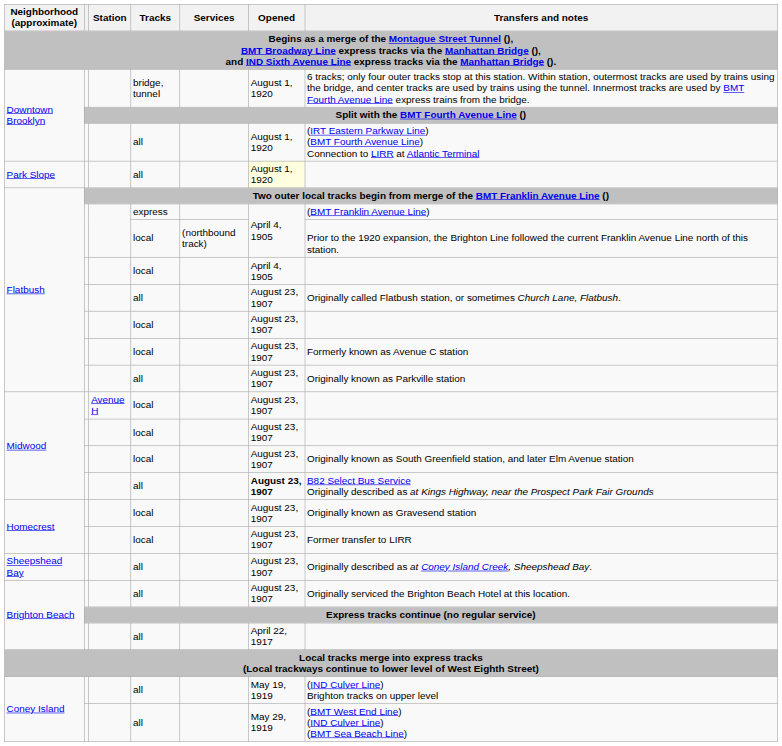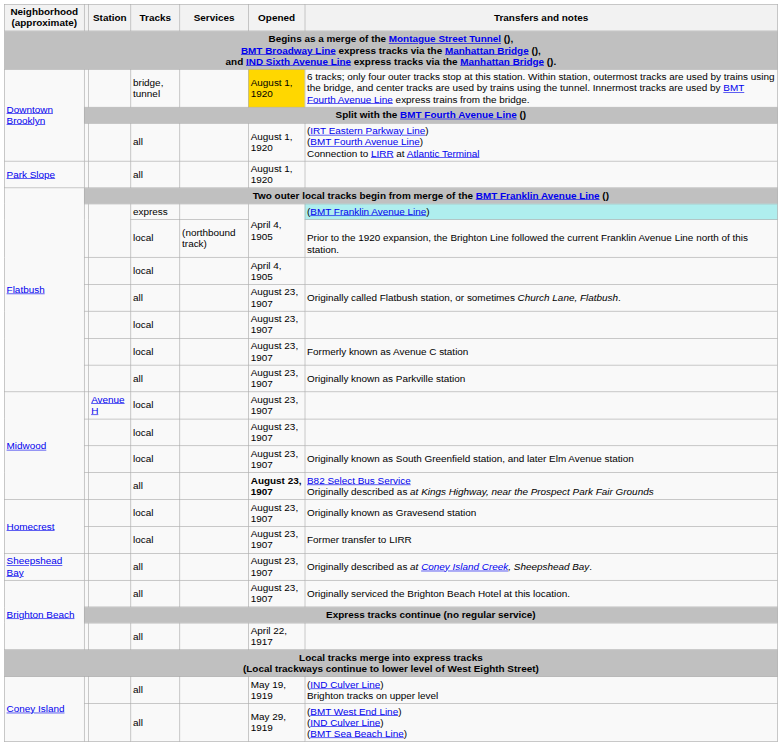(272, 88) no background -> (272, 88) gold background
(272, 174) lightyellow background -> (272, 174) no background
(368, 211) no background -> (368, 211) paleturquoise background
